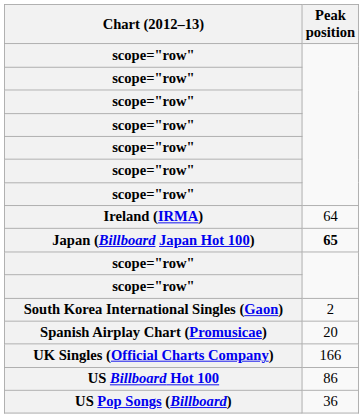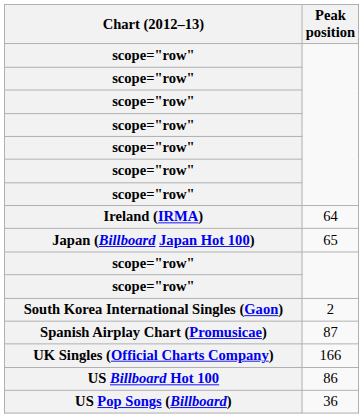(330, 240) bold -> (330, 240) normal
(330, 332) 20 -> (330, 332) 87
